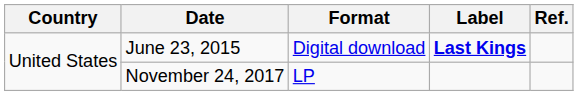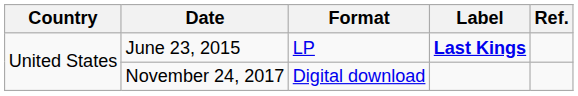(359, 47) Digital download -> (304, 47) LP
(304, 76) LP -> (359, 76) Digital download
